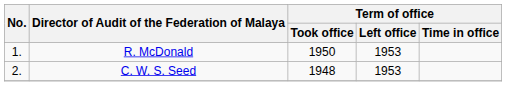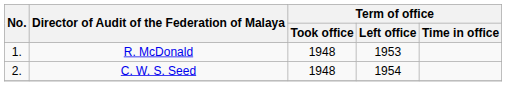(322, 52) 1950 -> (322, 52) 1948
(388, 71) 1953 -> (388, 71) 1954
